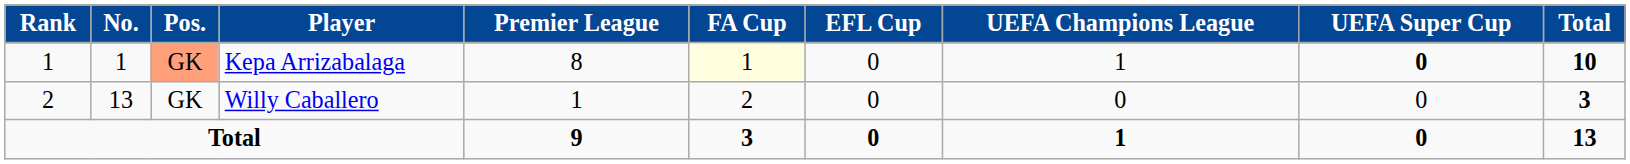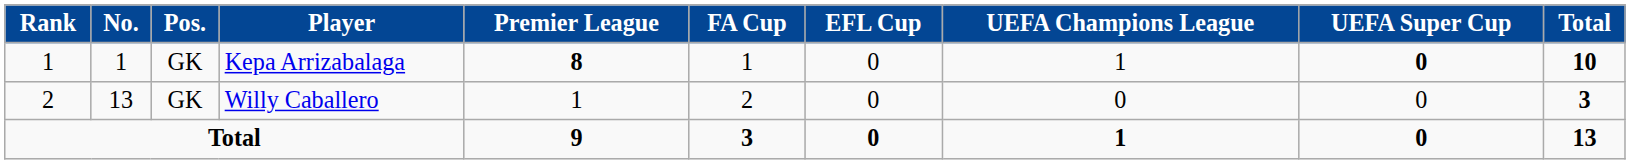(185, 61) lightsalmon background -> (185, 61) no background
(577, 61) normal -> (577, 61) bold
(747, 61) lightyellow background -> (747, 61) no background
